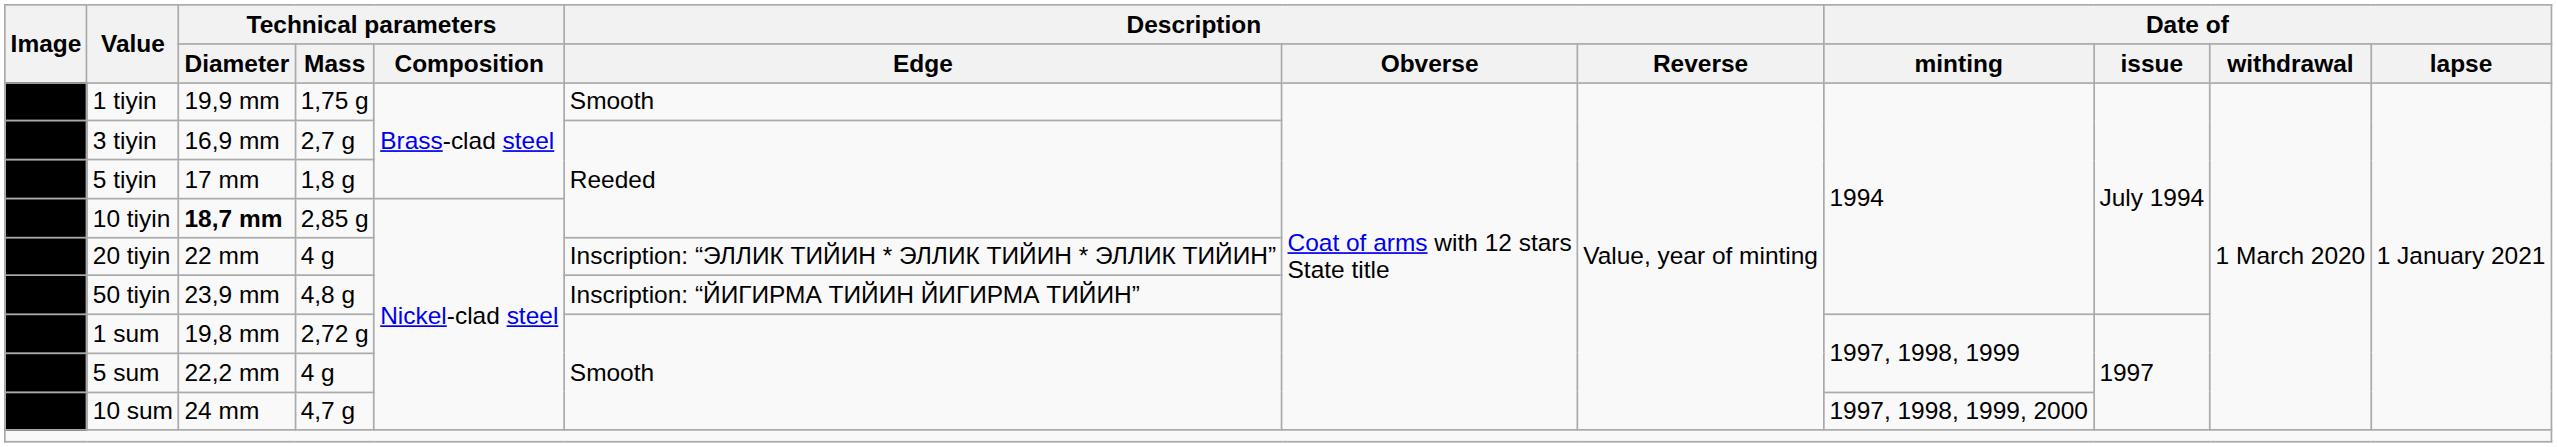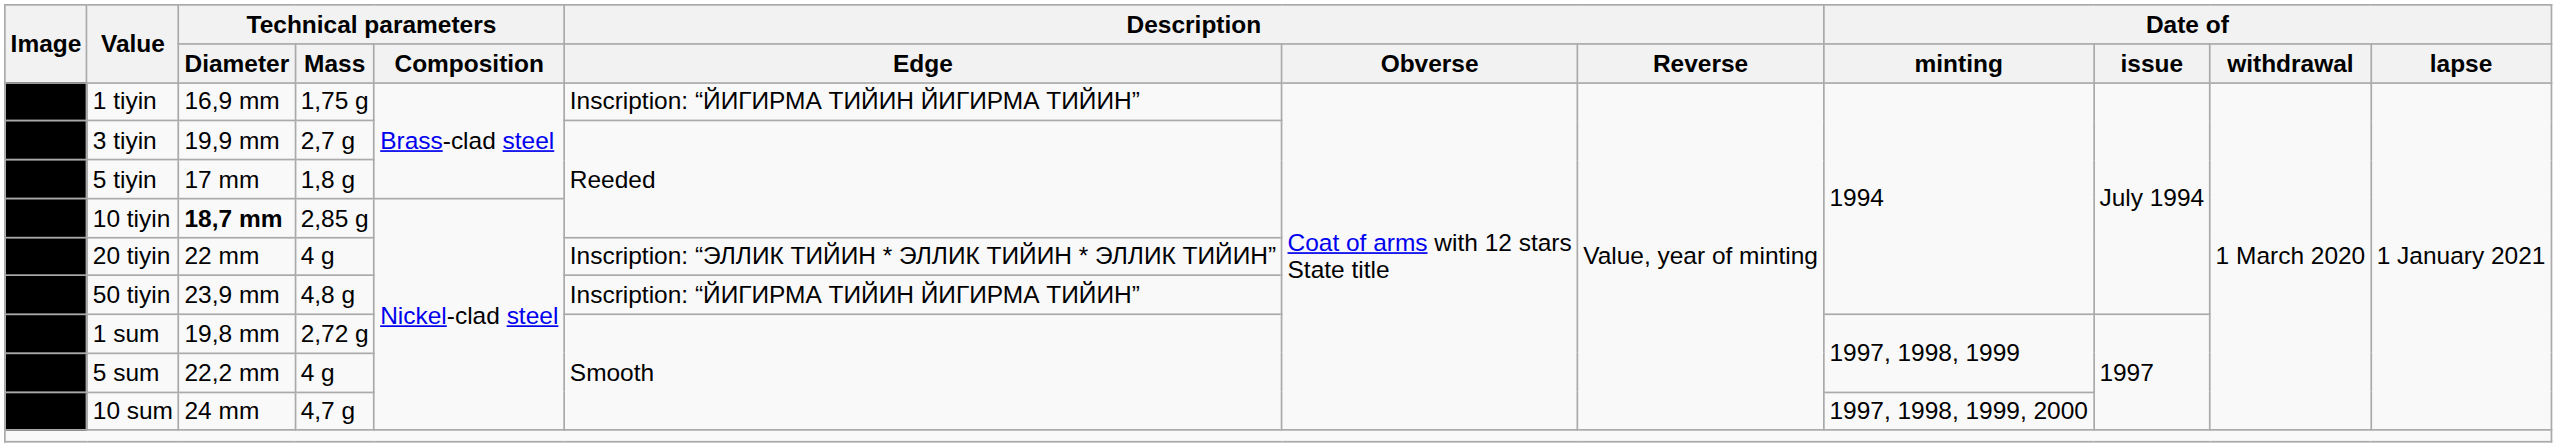(232, 102) 19,9 mm -> (232, 102) 16,9 mm
(612, 102) Smooth -> (855, 102) Inscription: “ЙИГИРМА ТИЙИН ЙИГИРМА ТИЙИН”
(232, 141) 16,9 mm -> (232, 141) 19,9 mm
